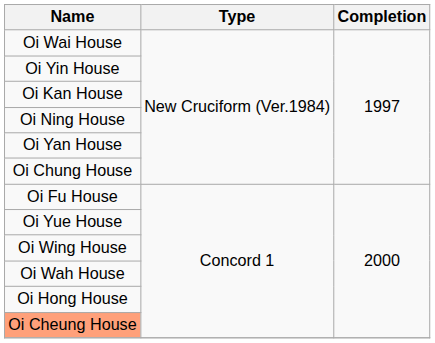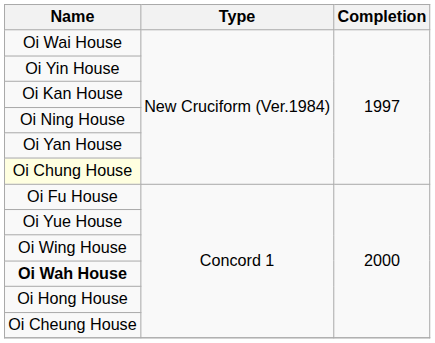(72, 171) no background -> (72, 171) lightyellow background
(72, 273) normal -> (72, 273) bold
(72, 324) lightsalmon background -> (72, 324) no background
